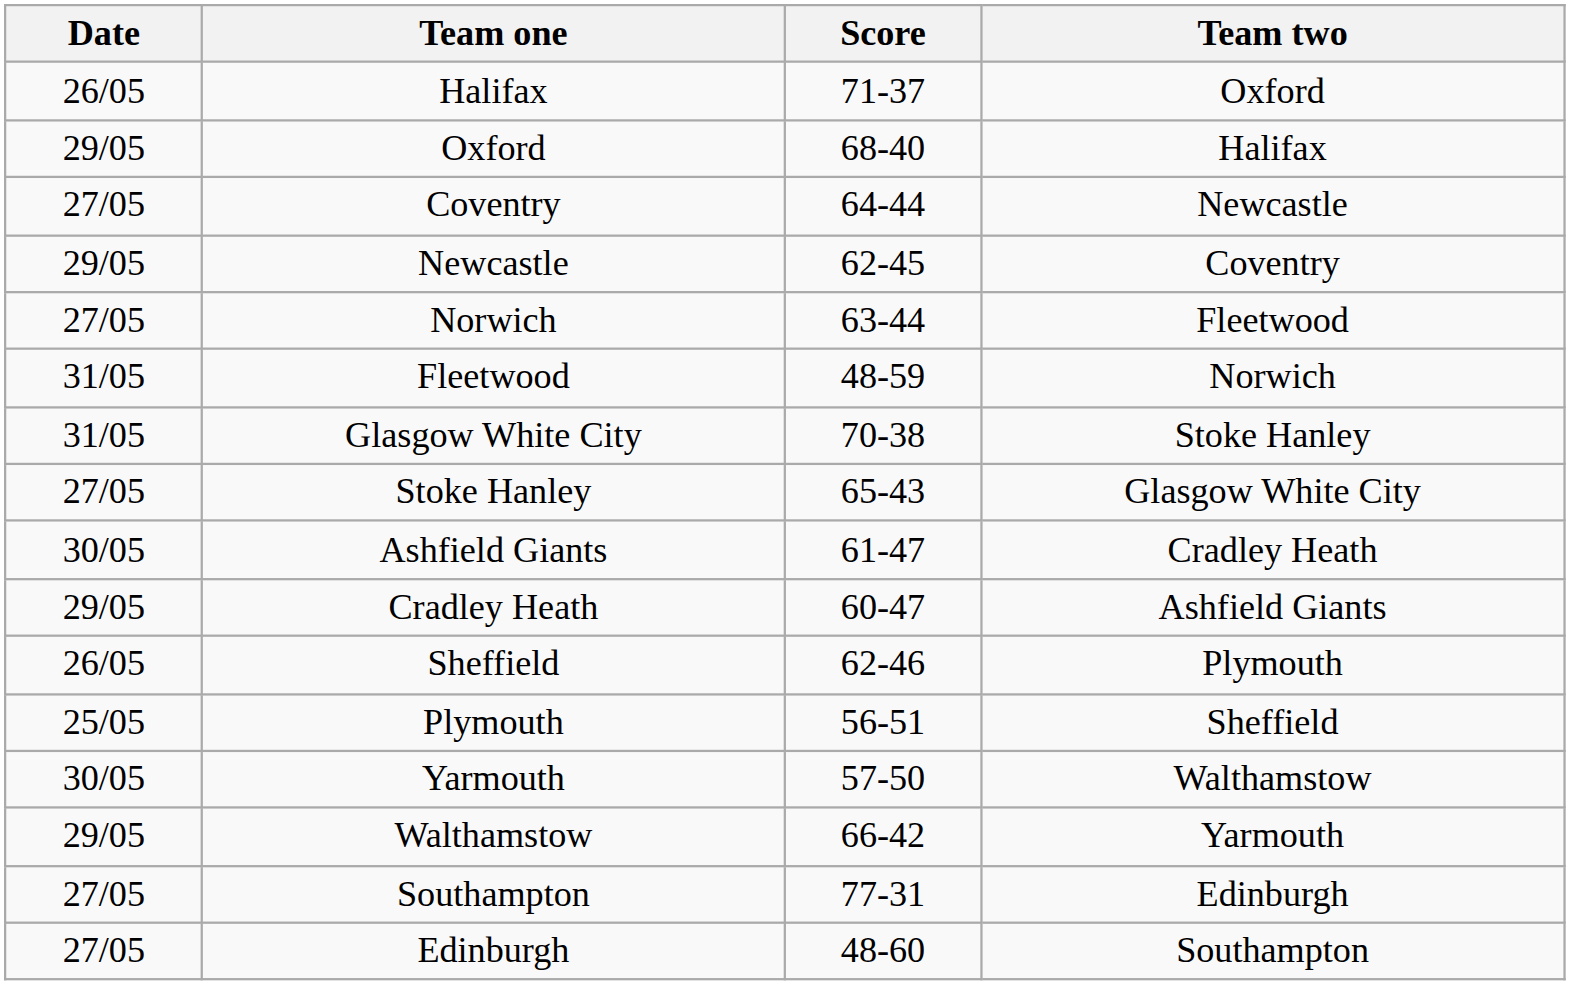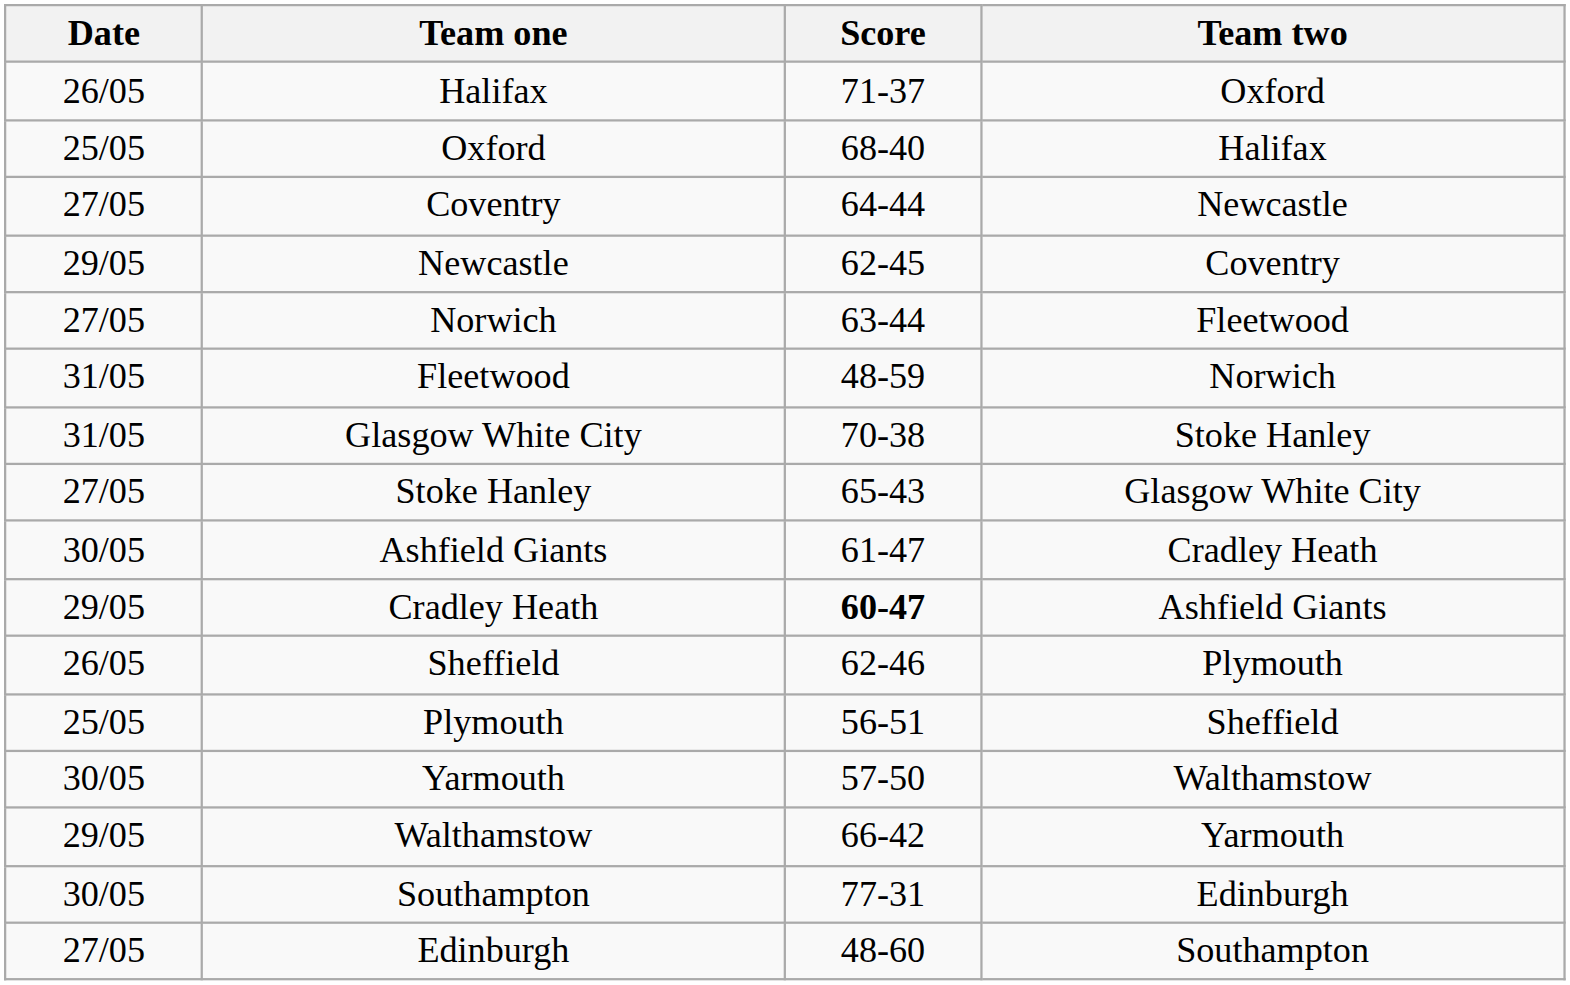(104, 147) 29/05 -> (104, 147) 25/05
(883, 606) normal -> (883, 606) bold
(104, 893) 27/05 -> (104, 893) 30/05
